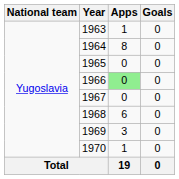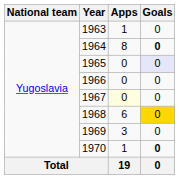(157, 47) normal -> (157, 47) bold
(157, 64) no background -> (157, 64) lavender background
(124, 81) lightgreen background -> (124, 81) no background
(124, 98) no background -> (124, 98) lightyellow background
(157, 115) no background -> (157, 115) gold background
(157, 149) normal -> (157, 149) bold
